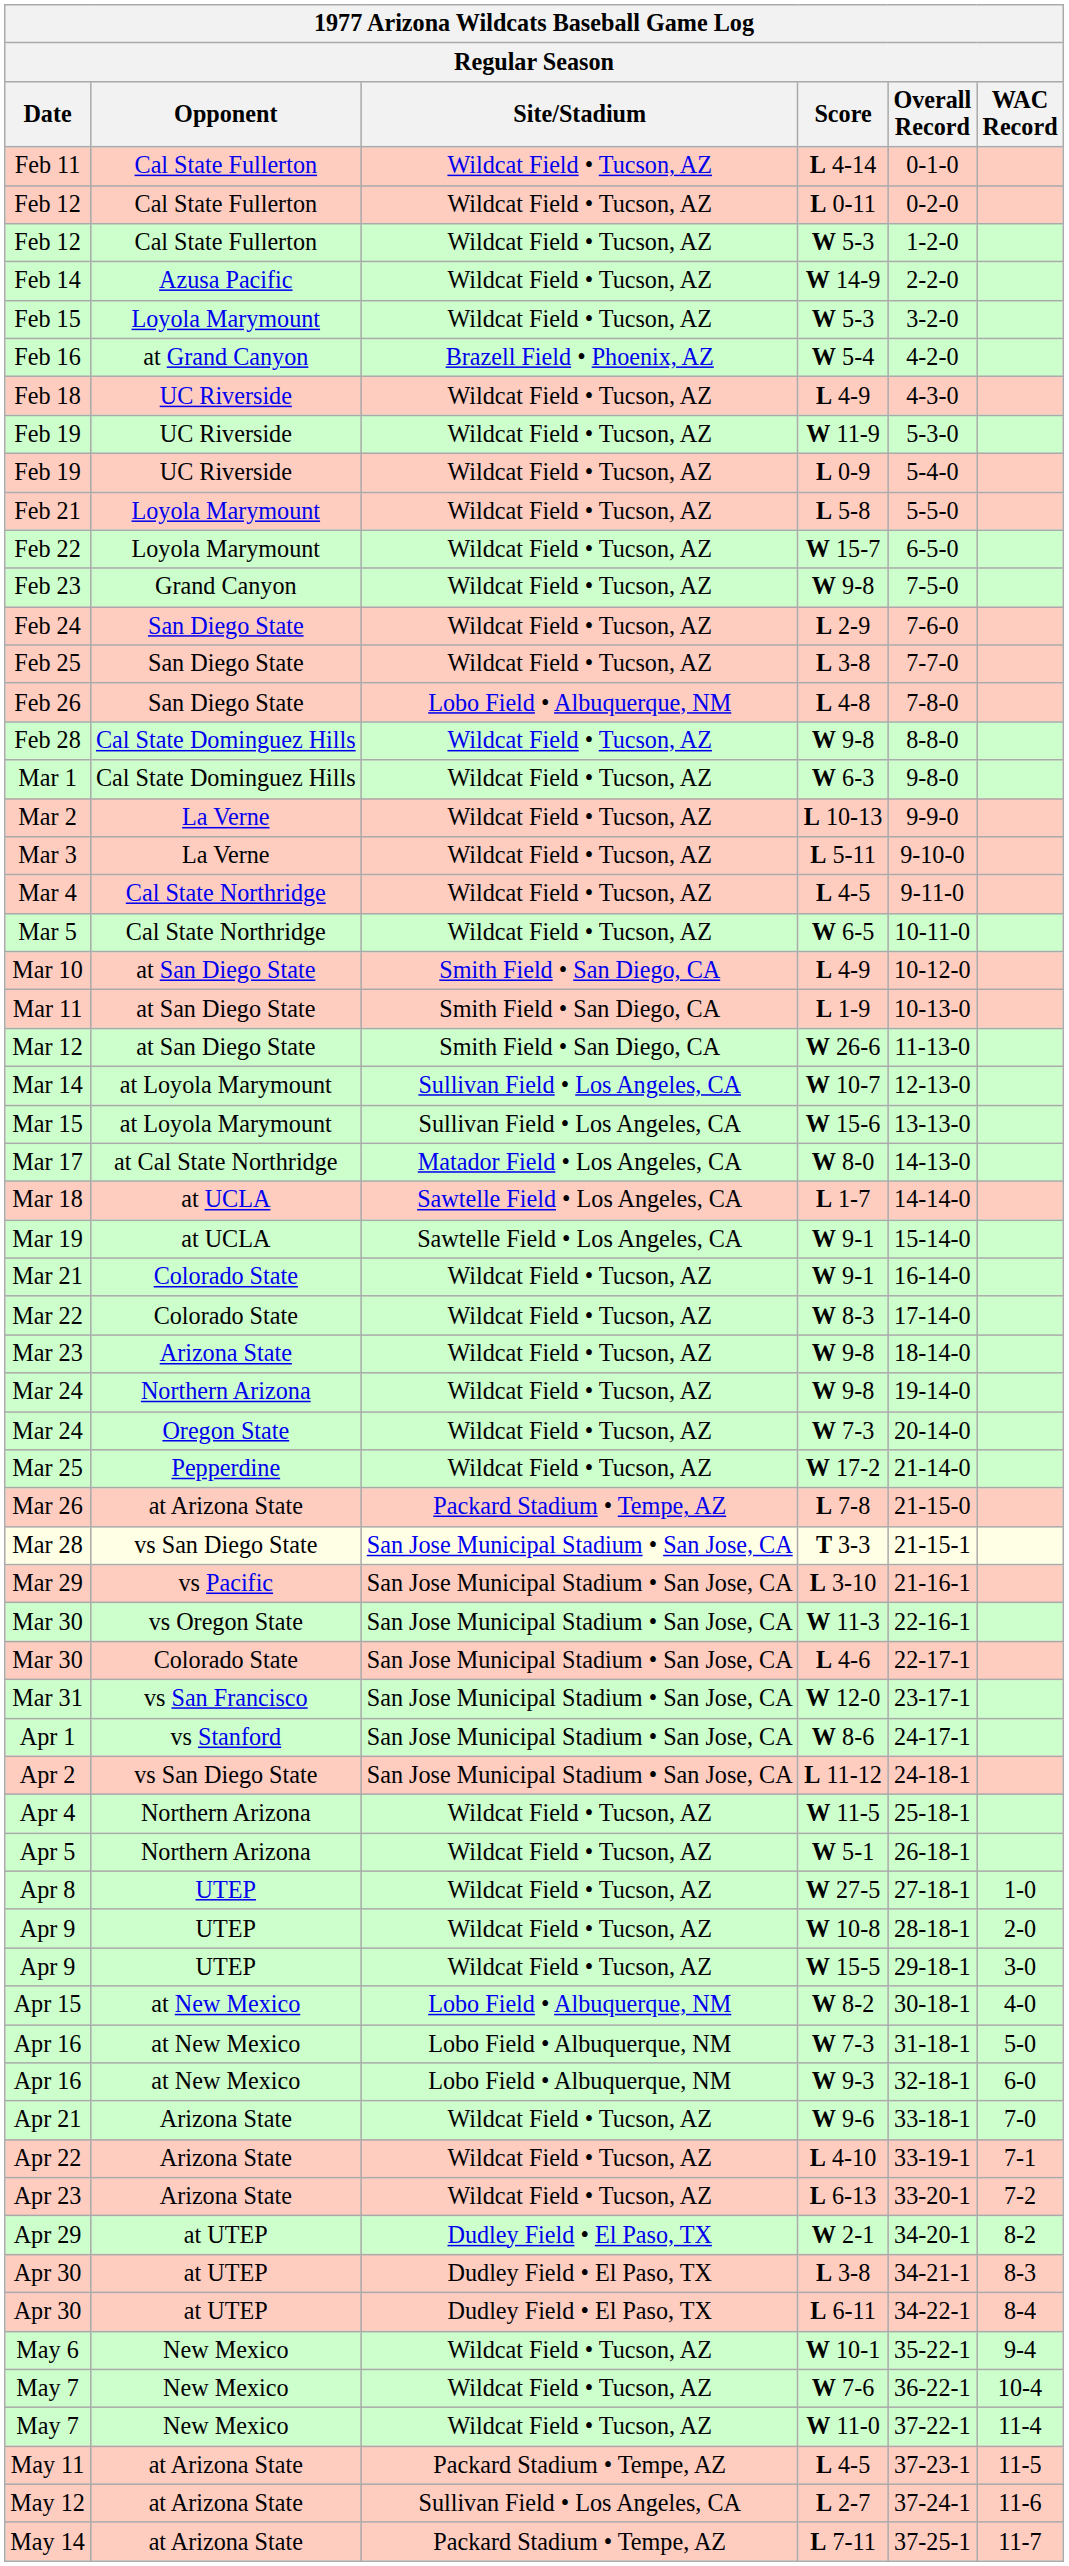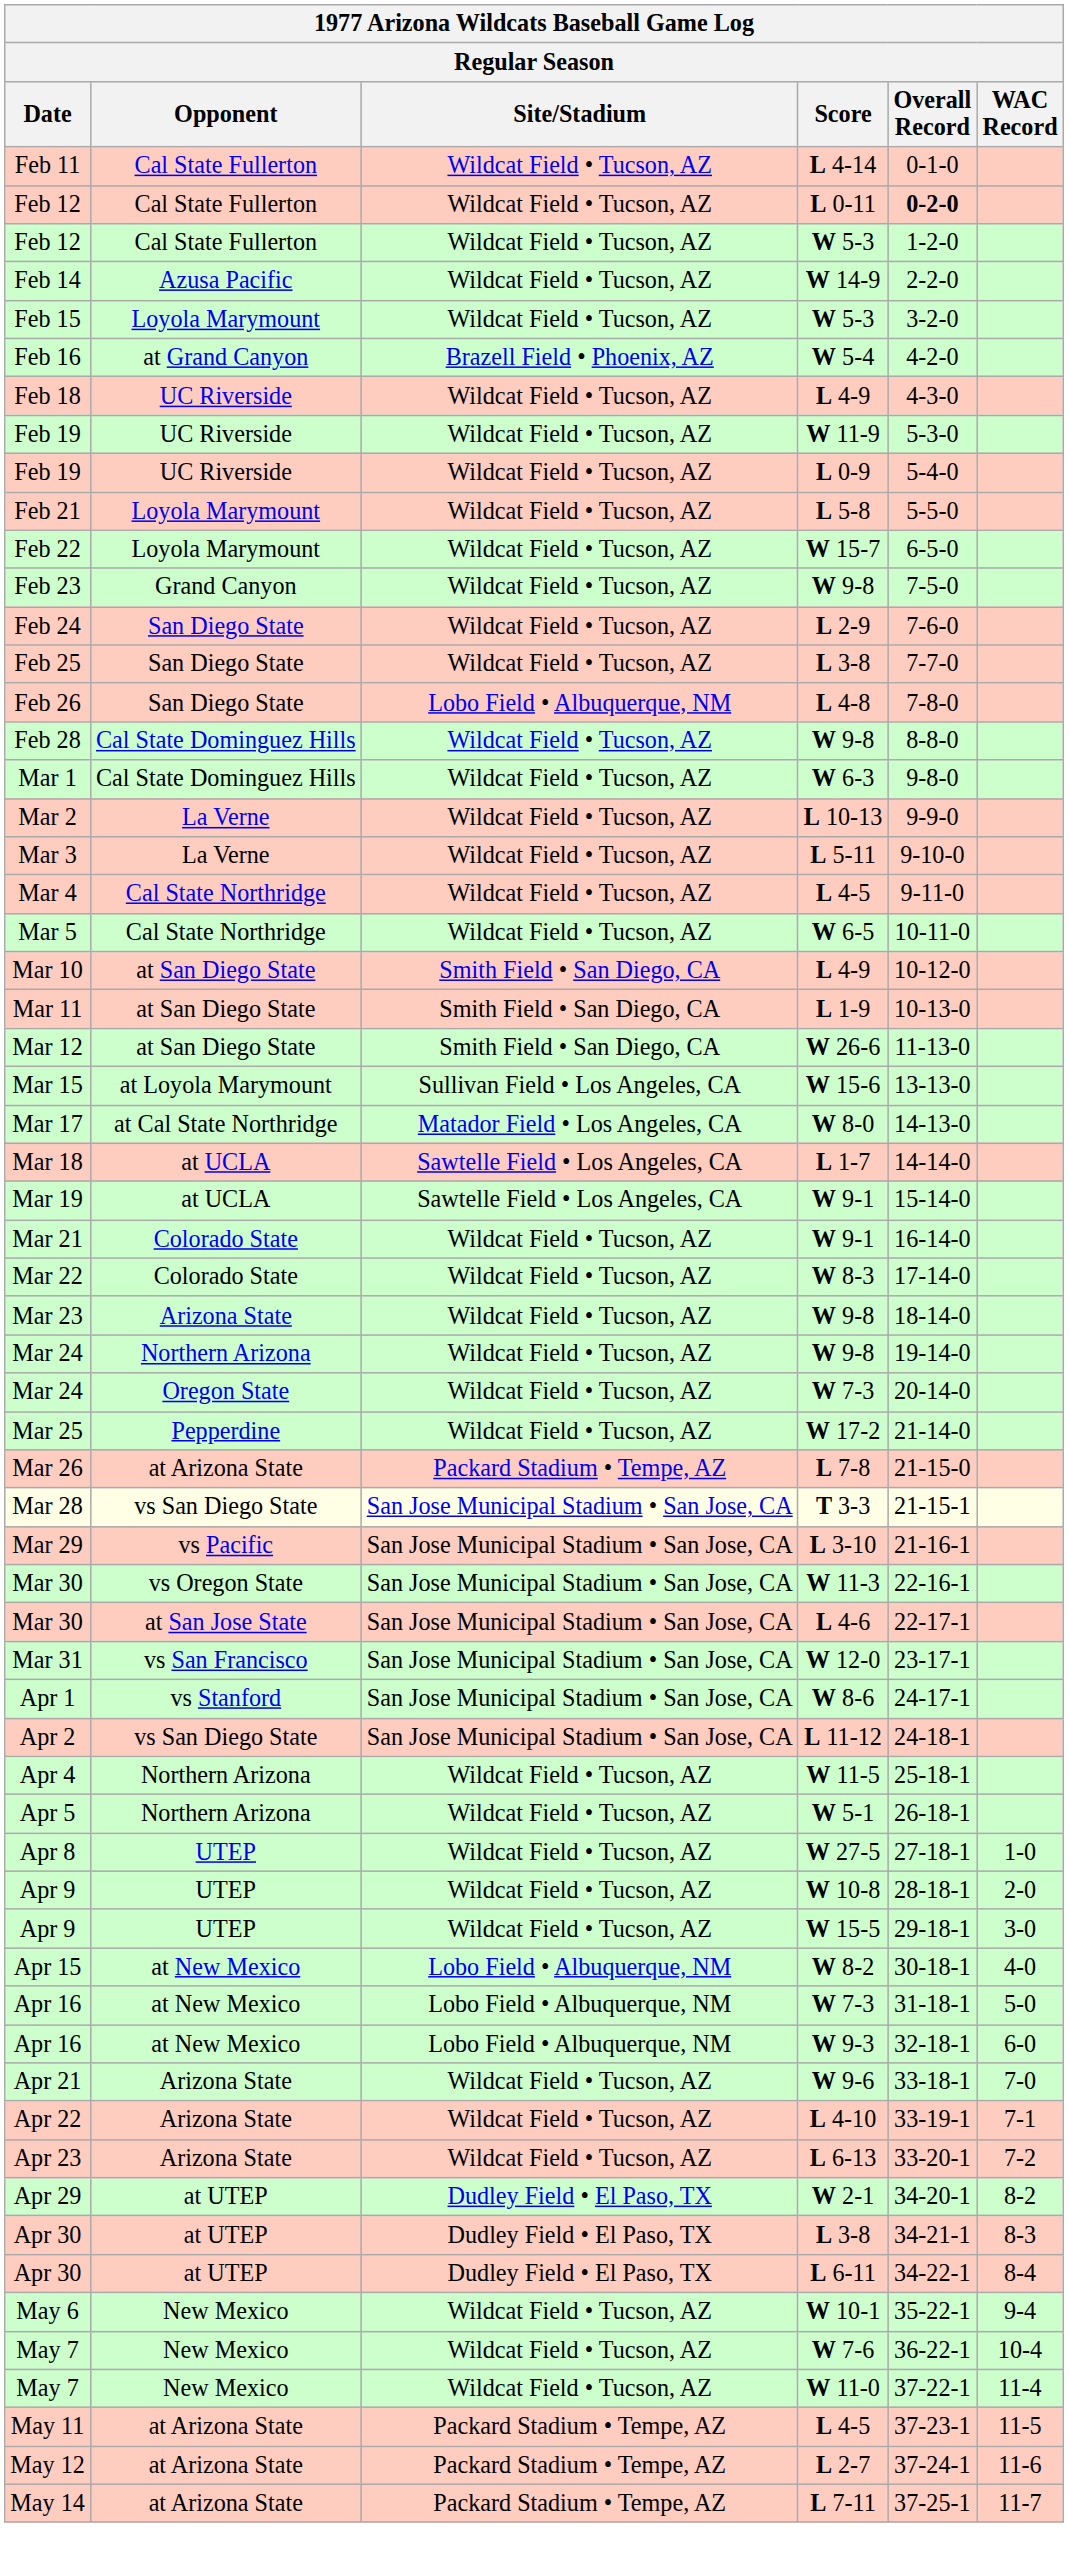(932, 204) normal -> (932, 204) bold
- row: (48, 1085)
(226, 1660) Colorado State -> (226, 1621) at San Jose State
(580, 2503) Sullivan Field • Los Angeles, CA -> (580, 2464) Packard Stadium • Tempe, AZ
